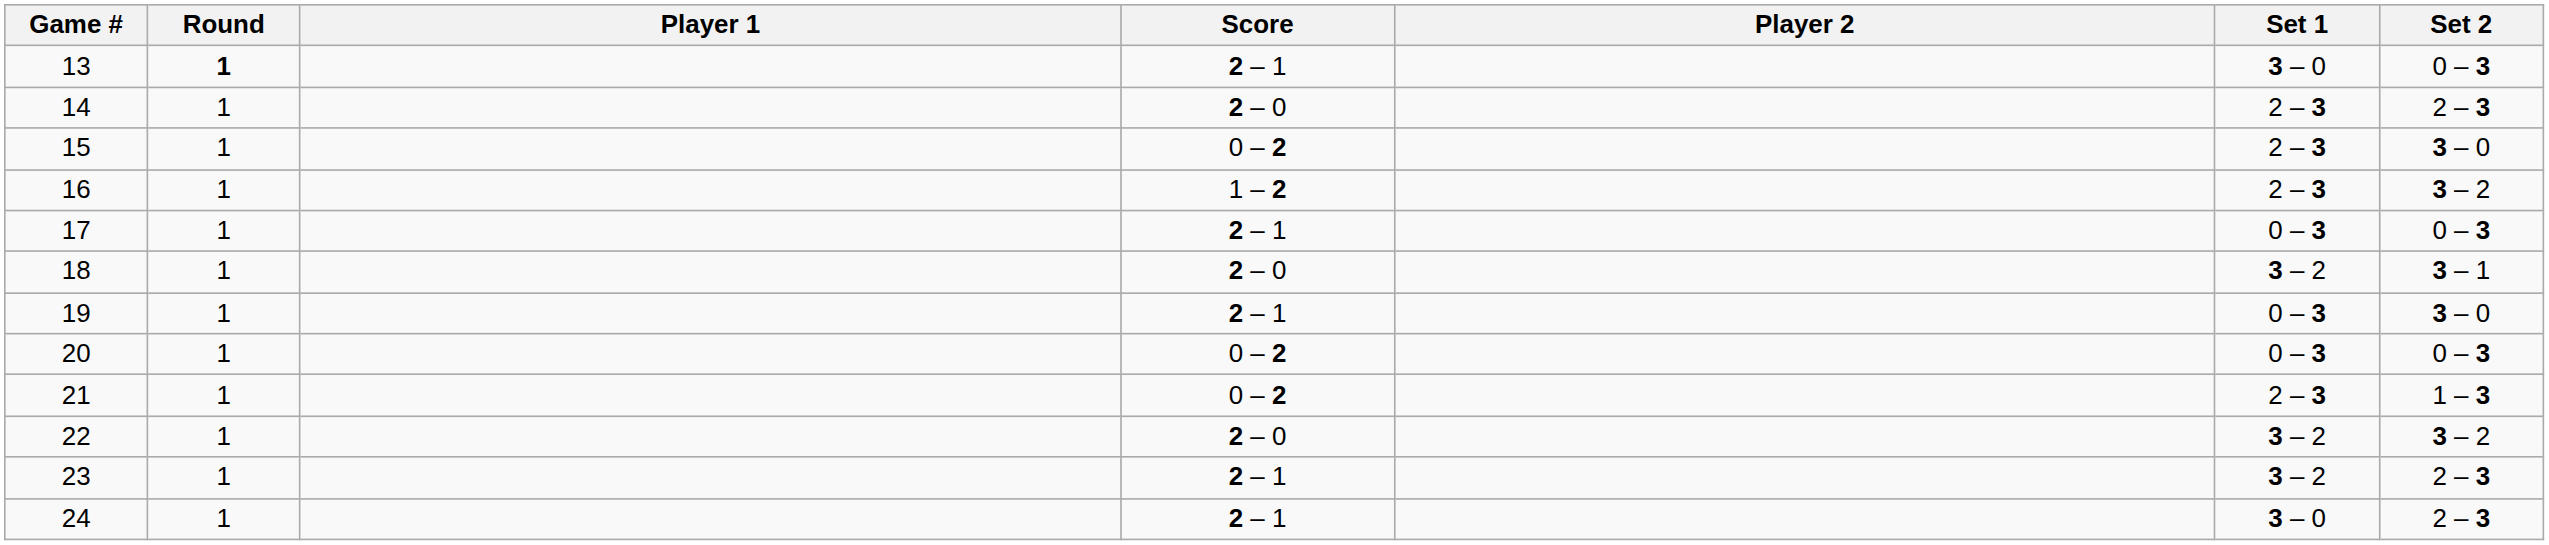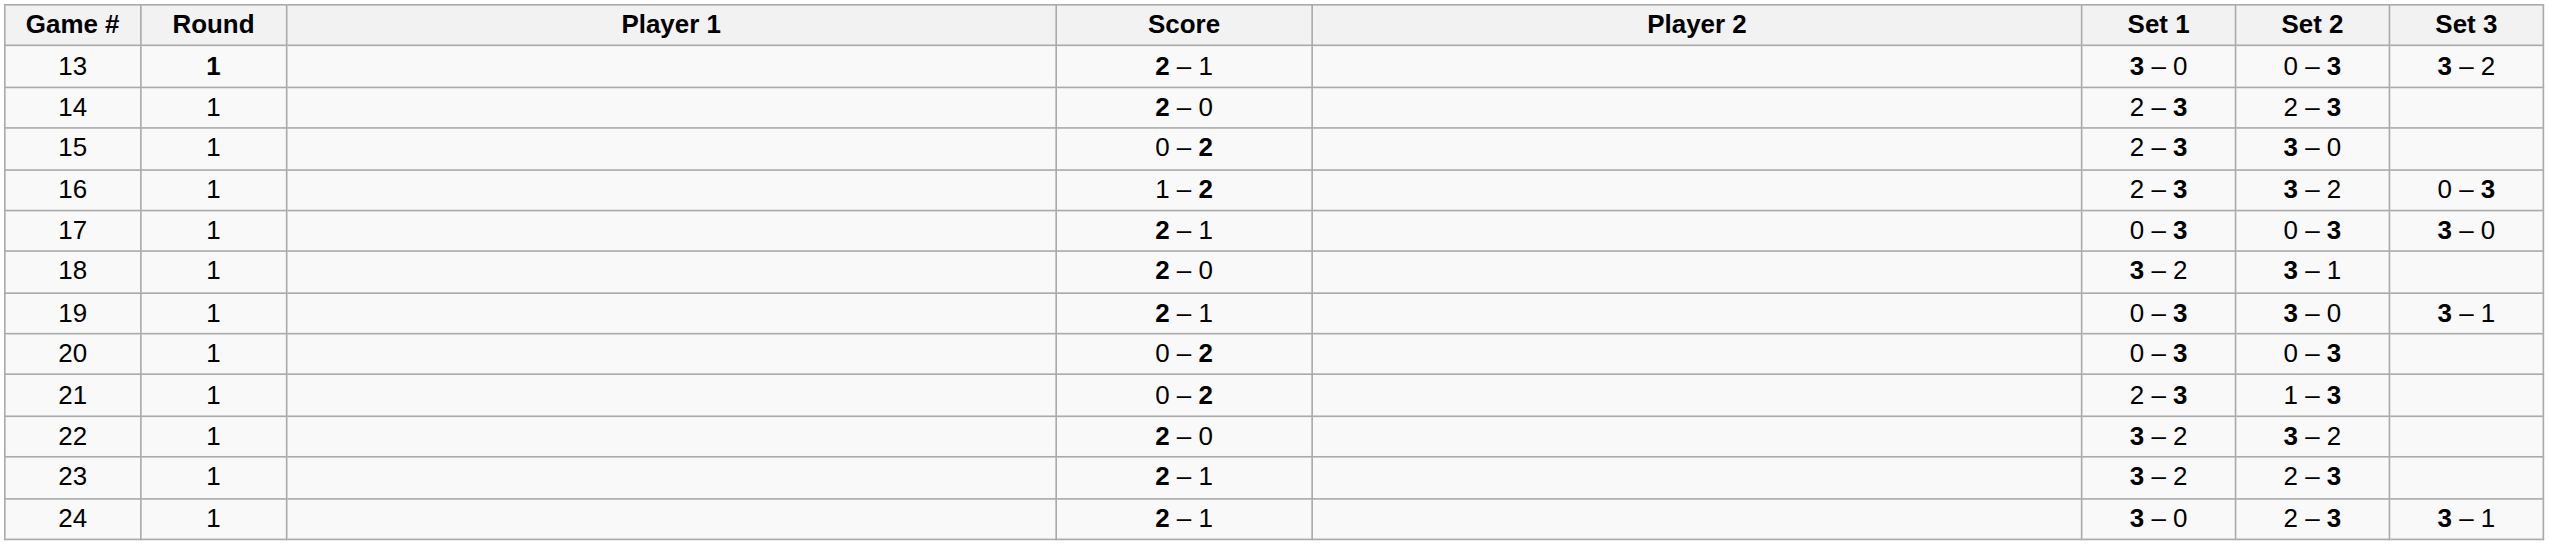+ column: (2466, 25)
